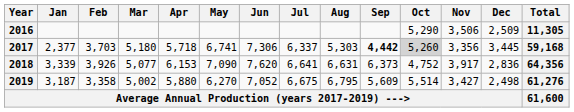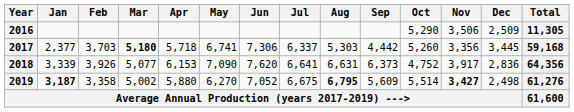(141, 47) normal -> (141, 47) bold
(383, 47) bold -> (383, 47) normal
(423, 47) lightgrey background -> (423, 47) no background
(60, 81) normal -> (60, 81) bold
(343, 81) normal -> (343, 81) bold
(464, 81) normal -> (464, 81) bold
